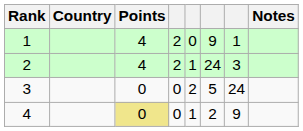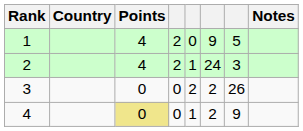(237, 41) 1 -> (237, 41) 5
(212, 89) 5 -> (212, 89) 2
(237, 89) 24 -> (237, 89) 26
